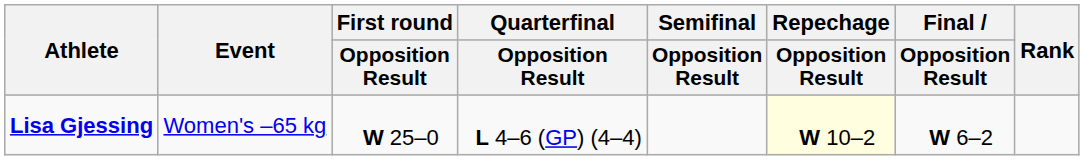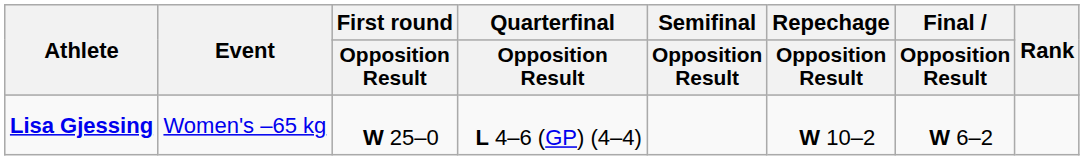(831, 138) lightyellow background -> (831, 138) no background
